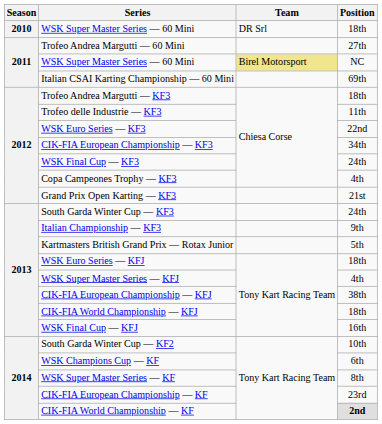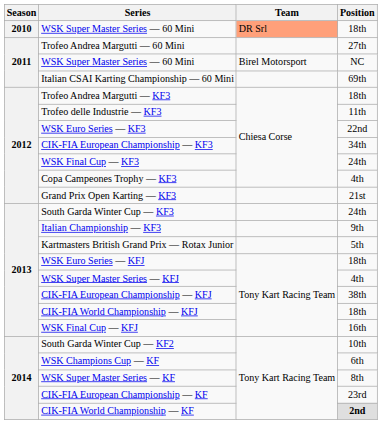(253, 28) no background -> (253, 28) lightsalmon background
(273, 62) khaki background -> (273, 62) no background
